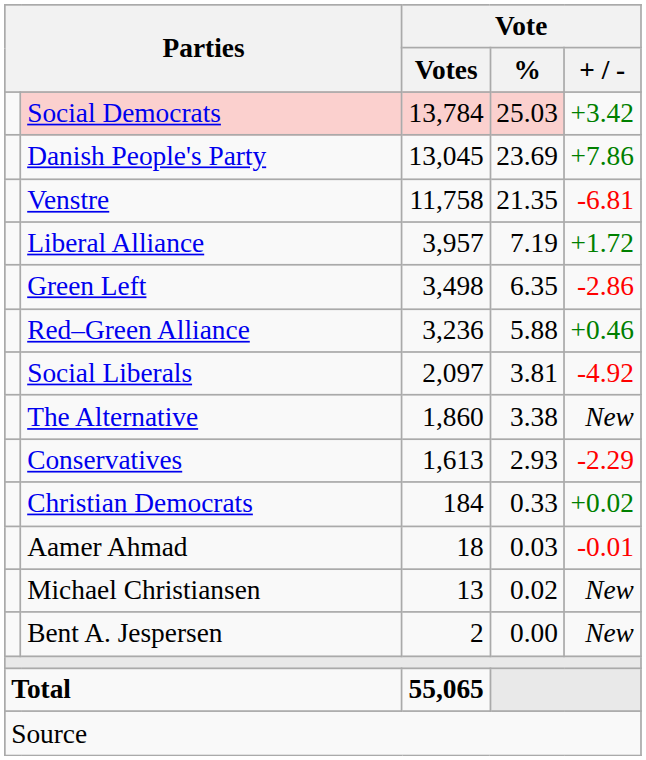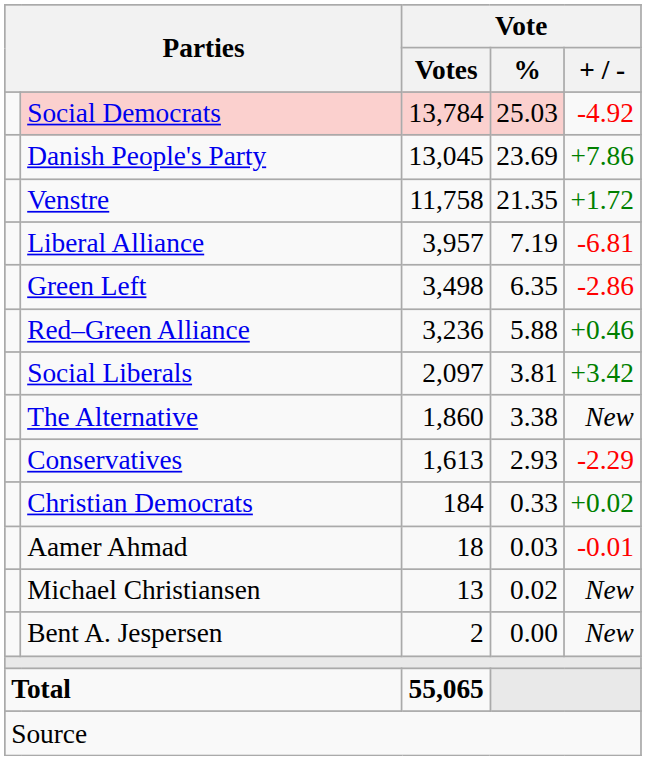(602, 112) +3.42 -> (605, 112) -4.92
(605, 199) -6.81 -> (602, 199) +1.72
(602, 243) +1.72 -> (605, 243) -6.81
(605, 373) -4.92 -> (602, 373) +3.42
